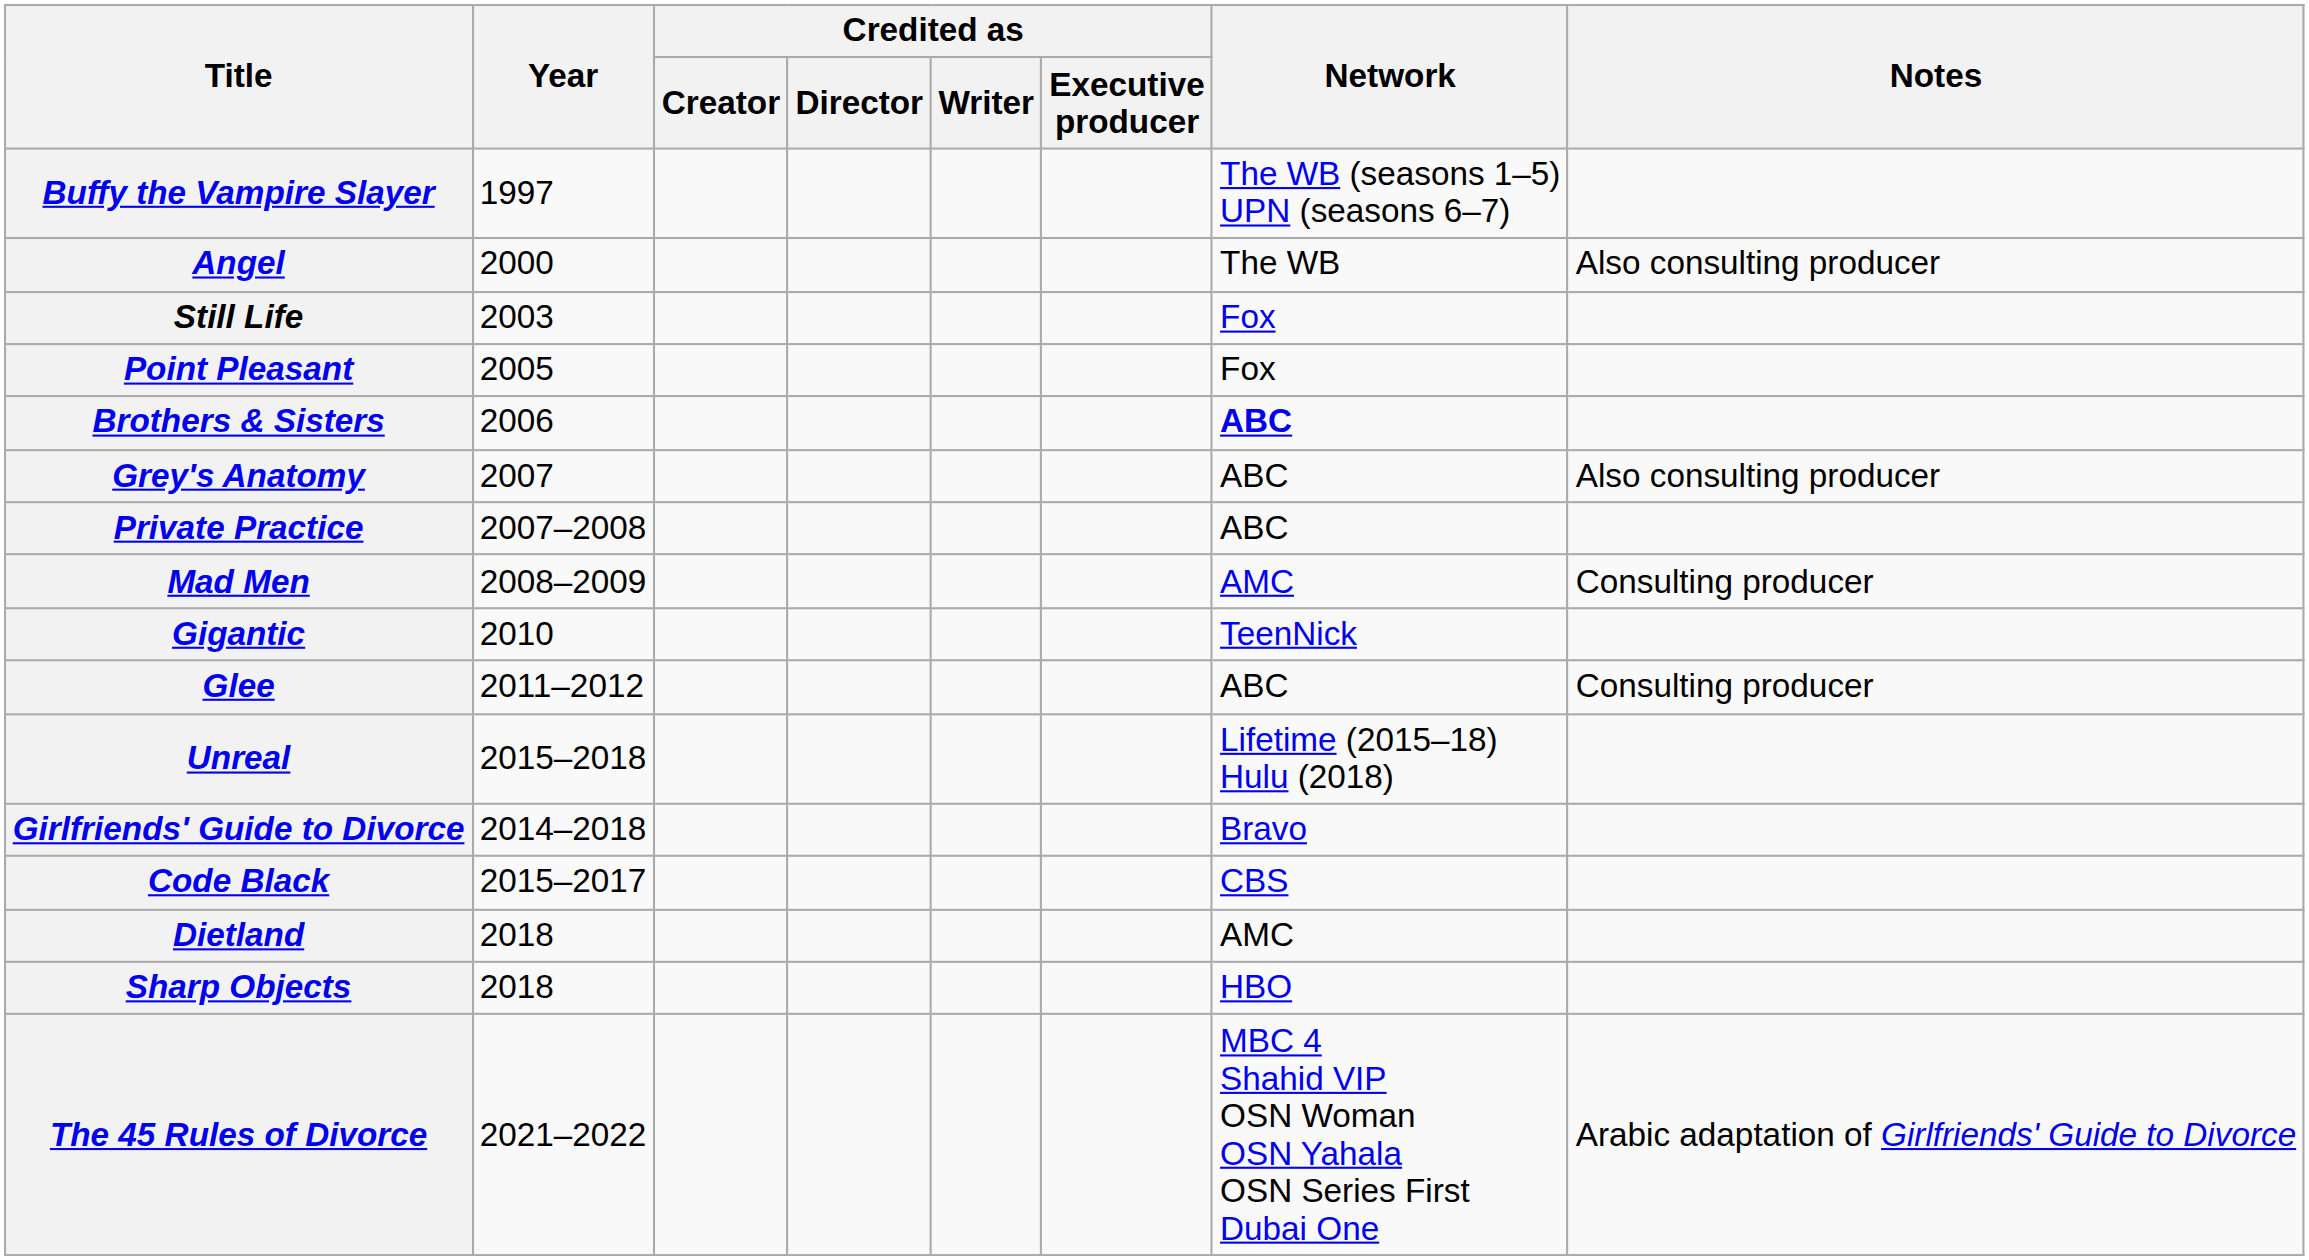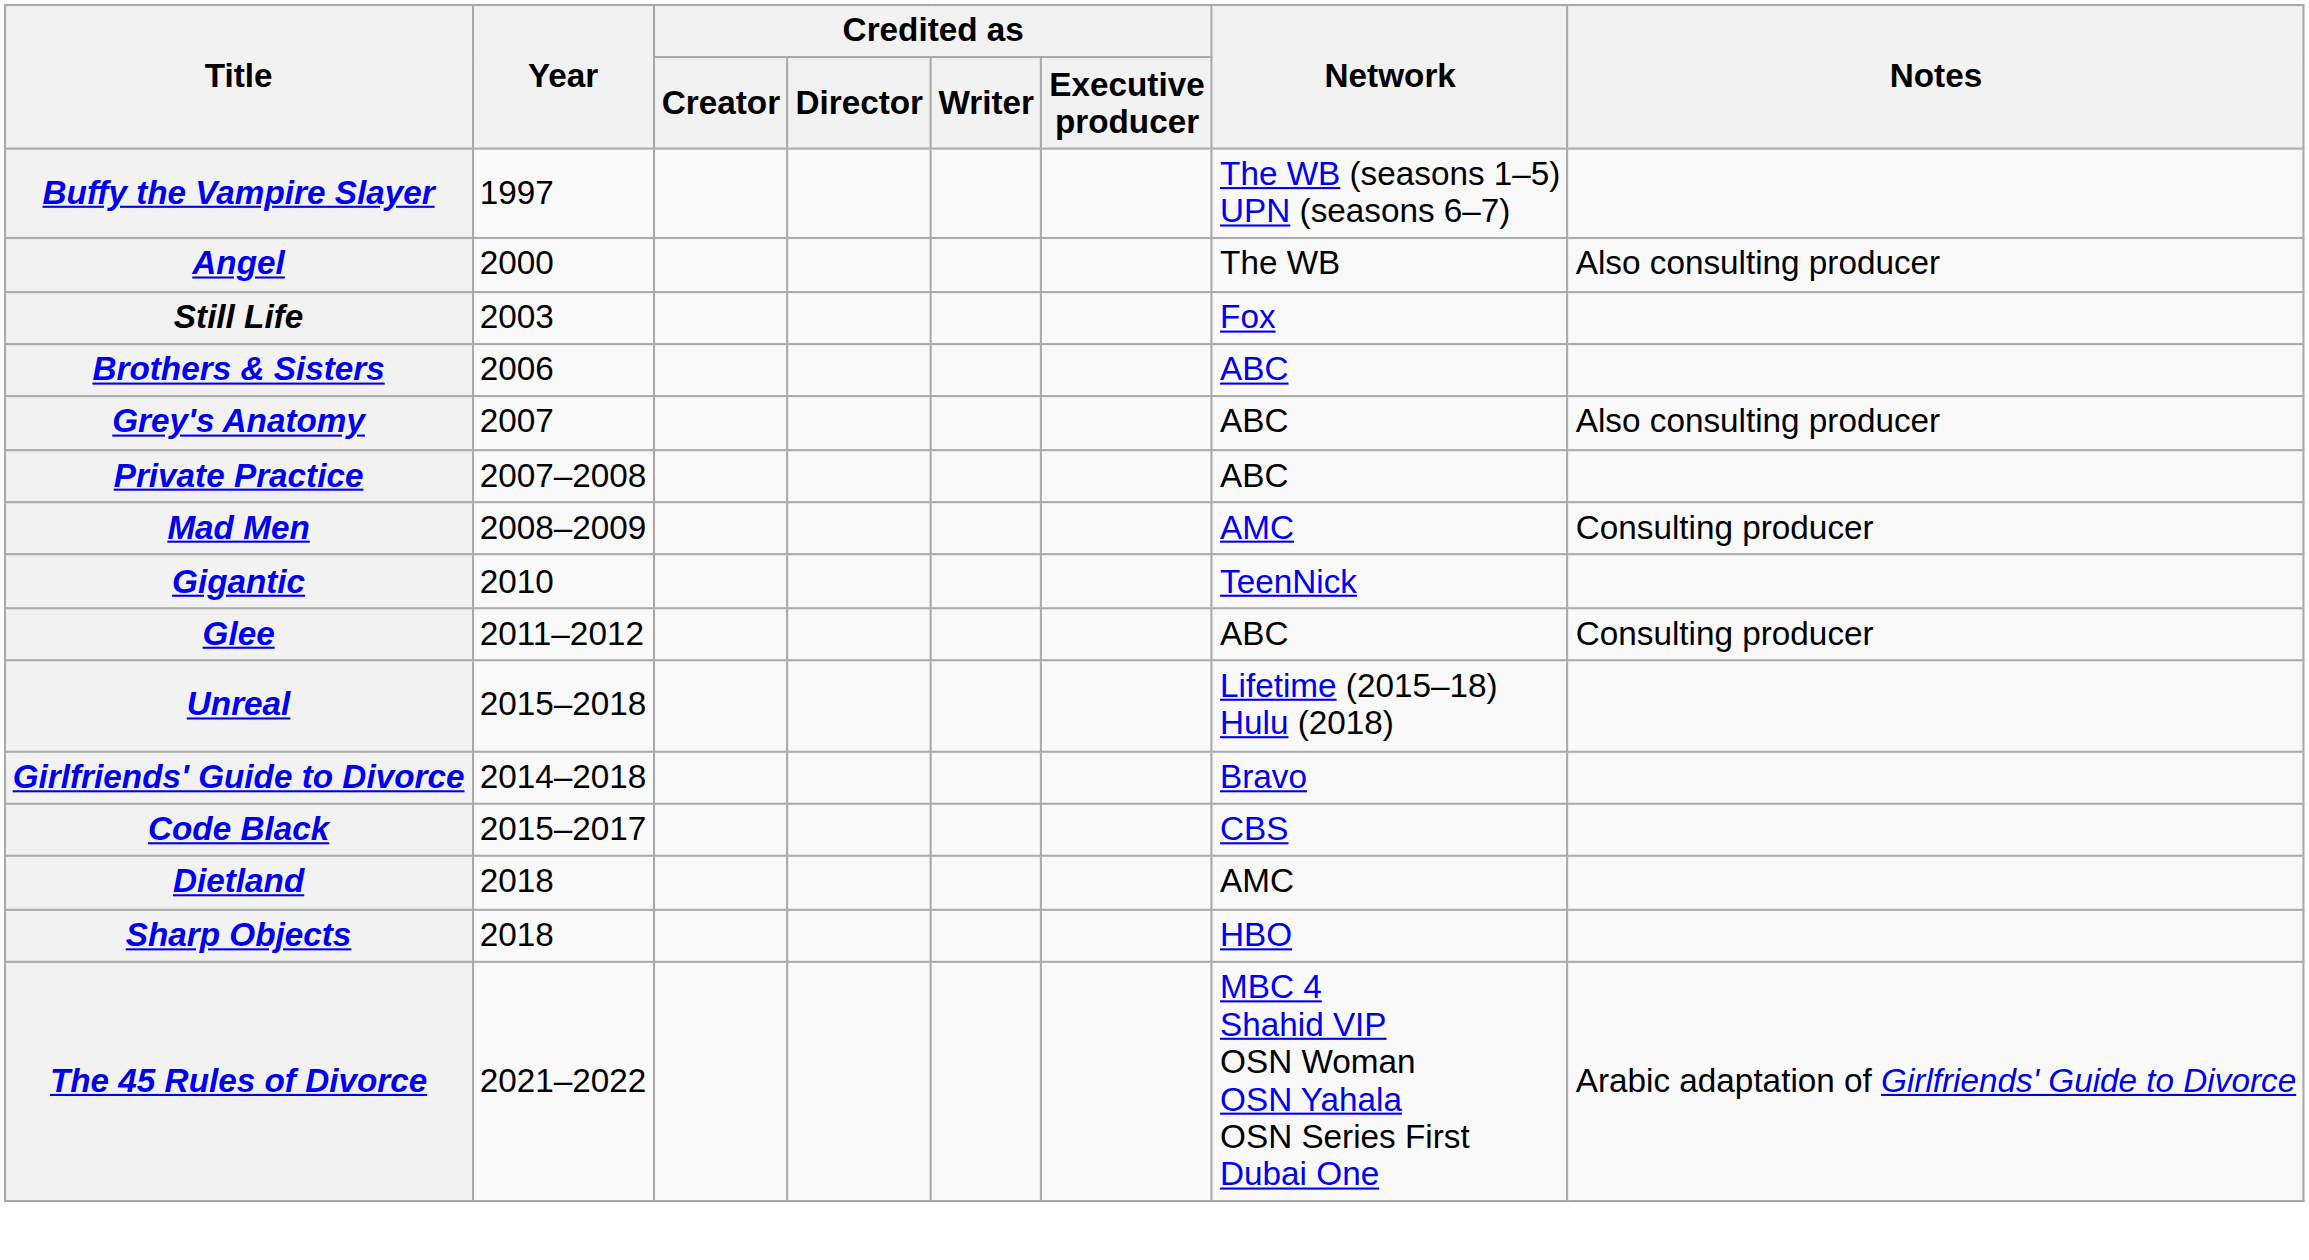- row: (239, 369)
(1256, 422) bold -> (1254, 369) normal
